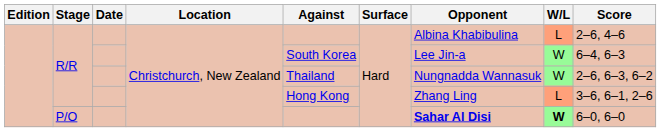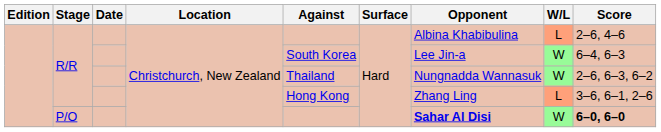(559, 116) bold -> (559, 116) normal
(600, 116) normal -> (600, 116) bold
